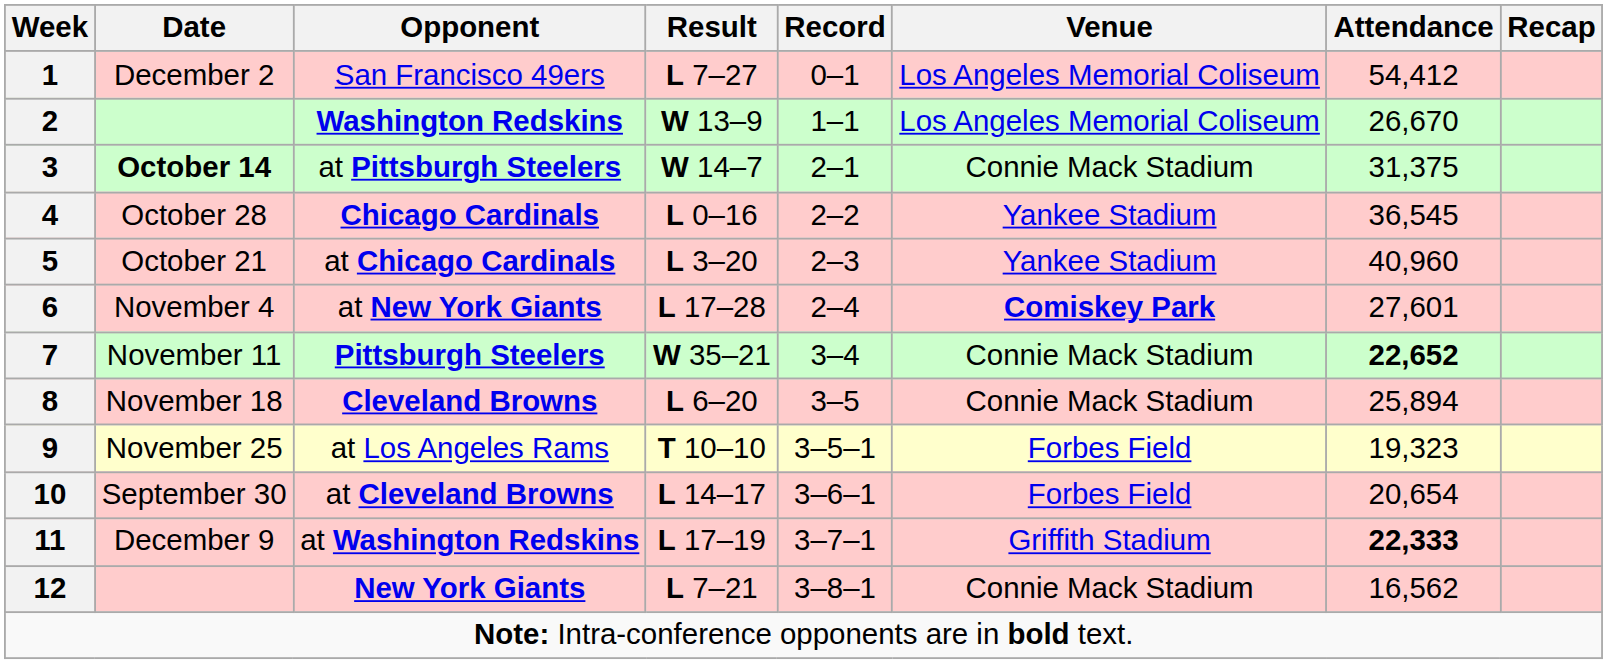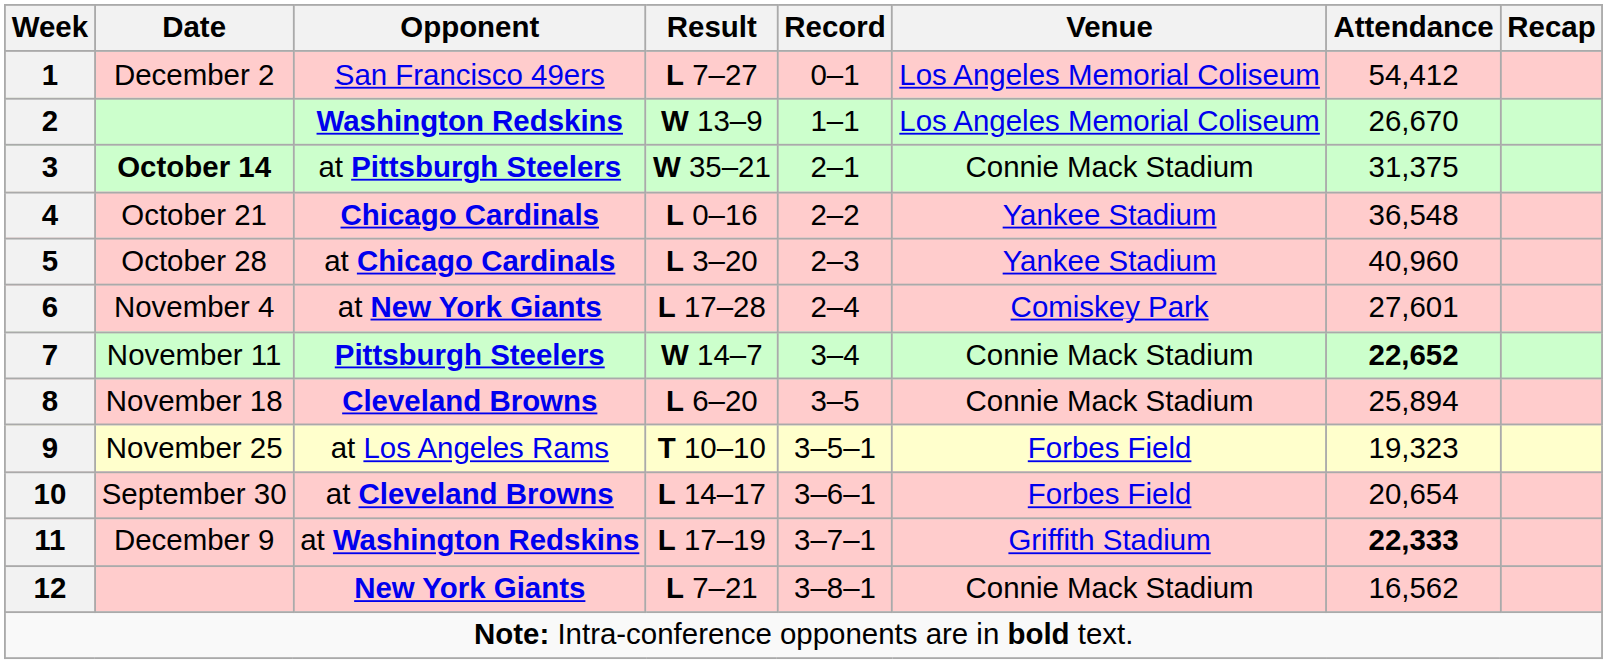(712, 167) W 14–7 -> (712, 167) W 35–21
(194, 214) October 28 -> (194, 214) October 21
(1414, 214) 36,545 -> (1414, 214) 36,548
(194, 261) October 21 -> (194, 261) October 28
(1110, 307) bold -> (1110, 307) normal
(712, 354) W 35–21 -> (712, 354) W 14–7
